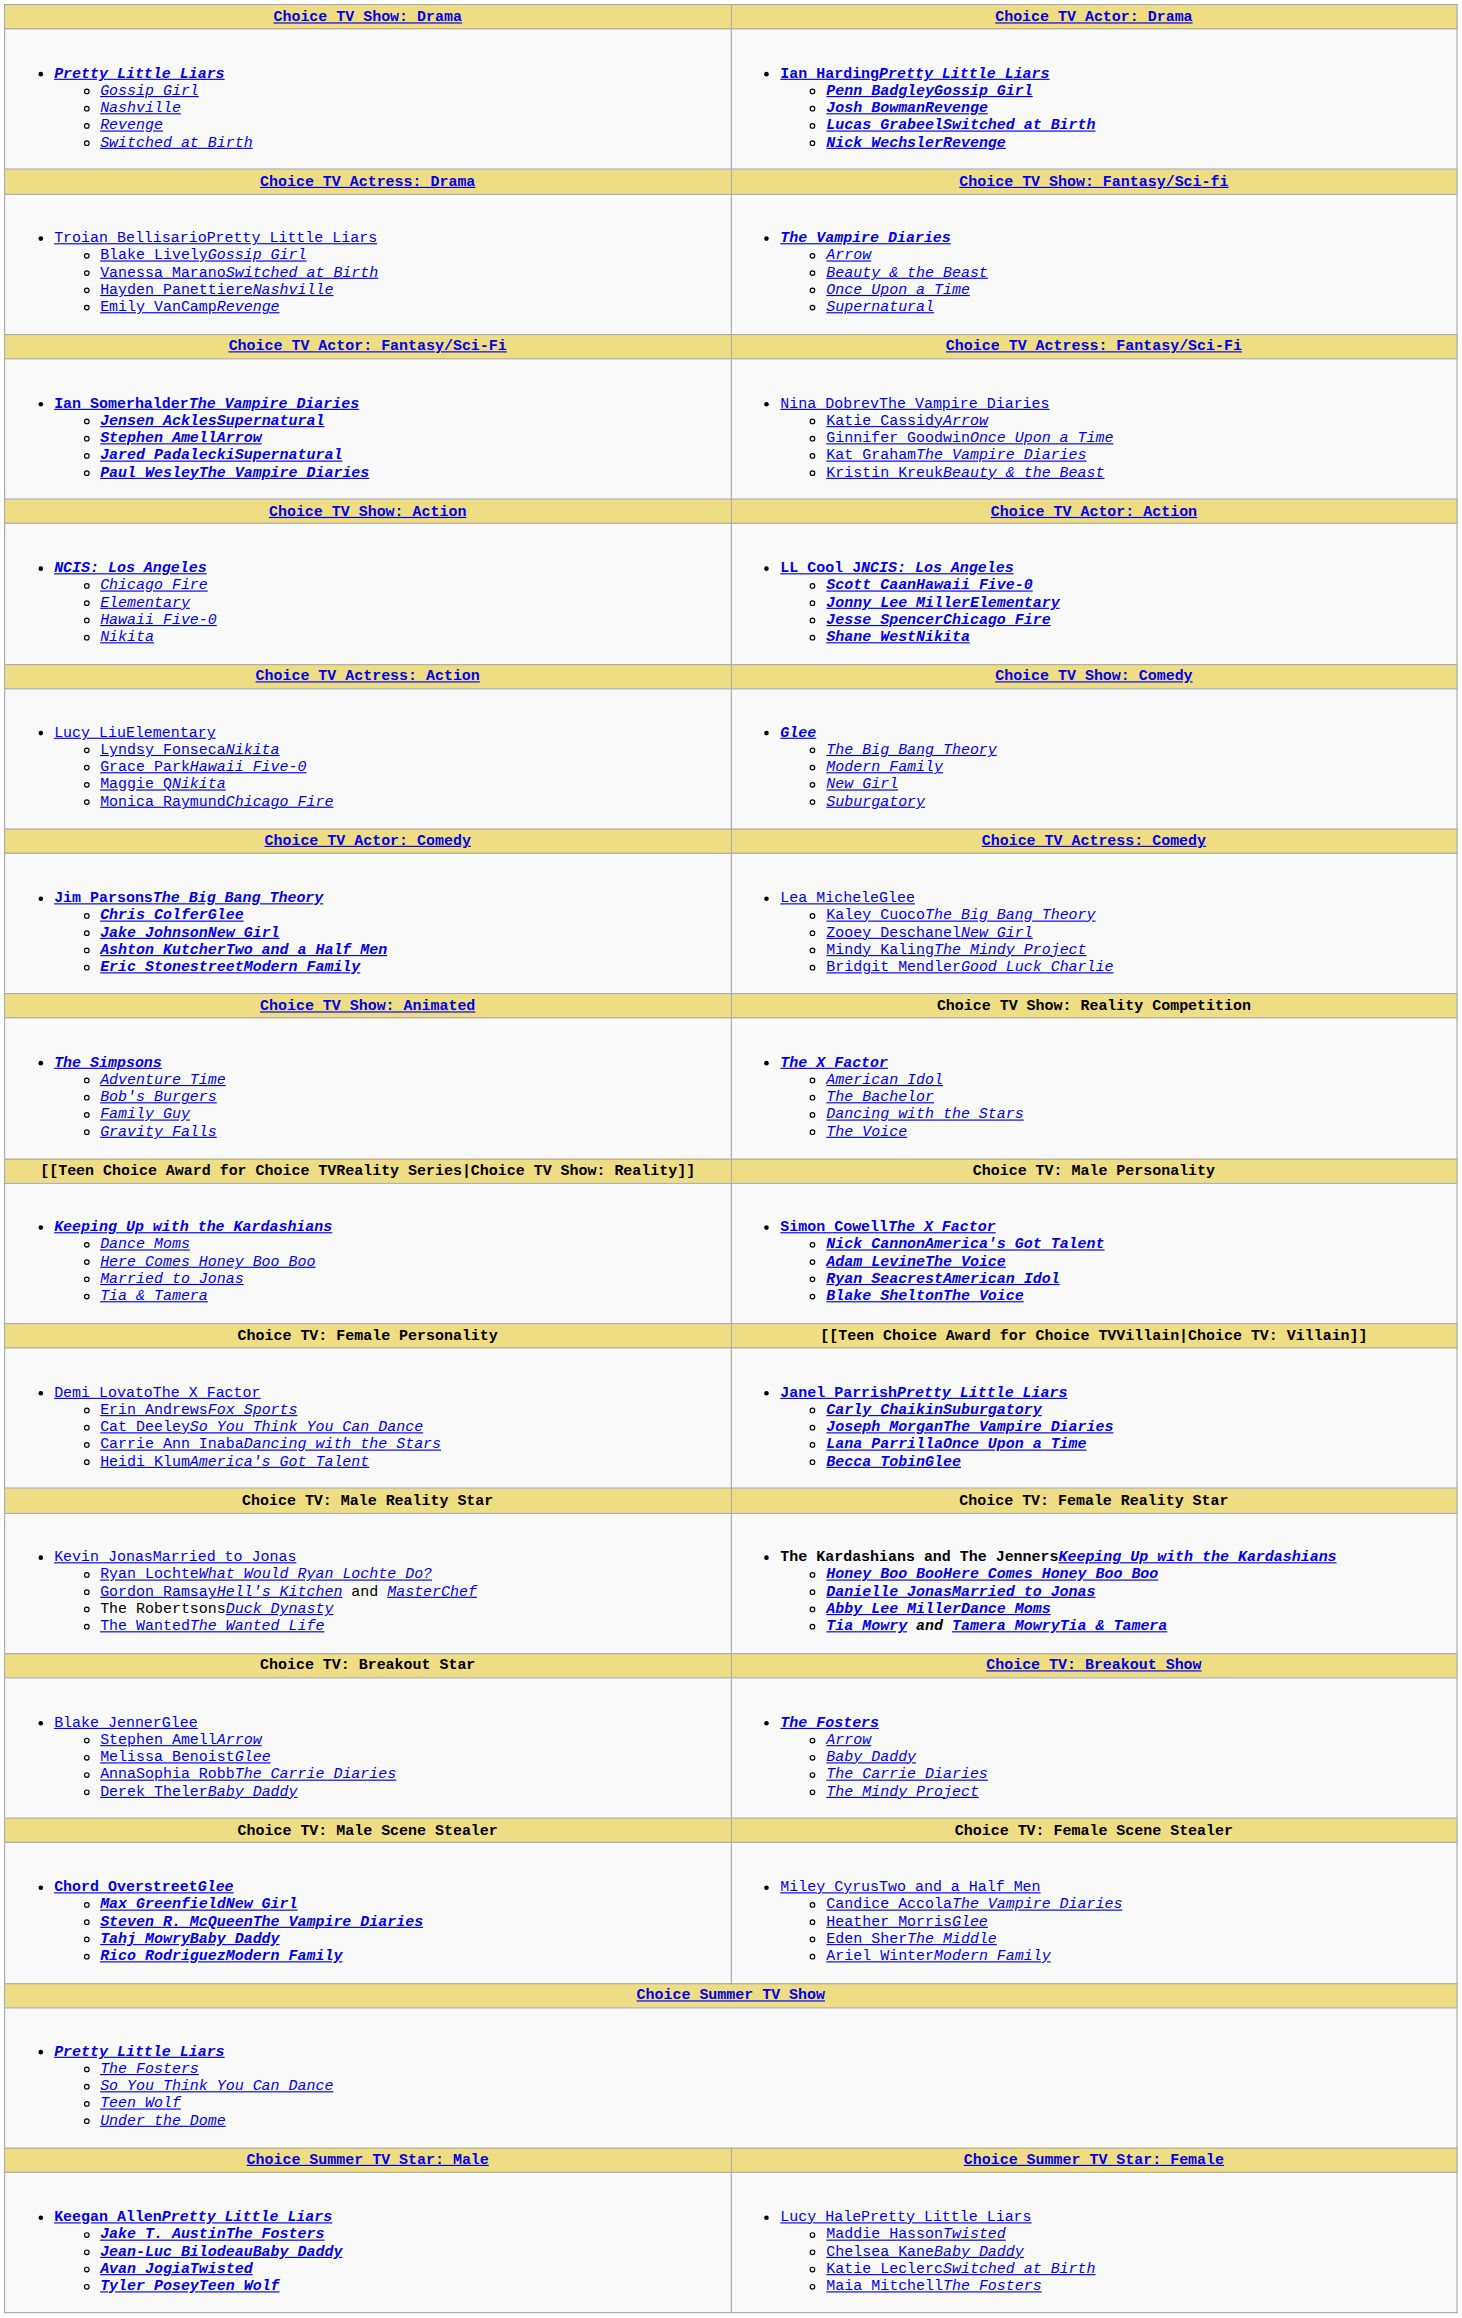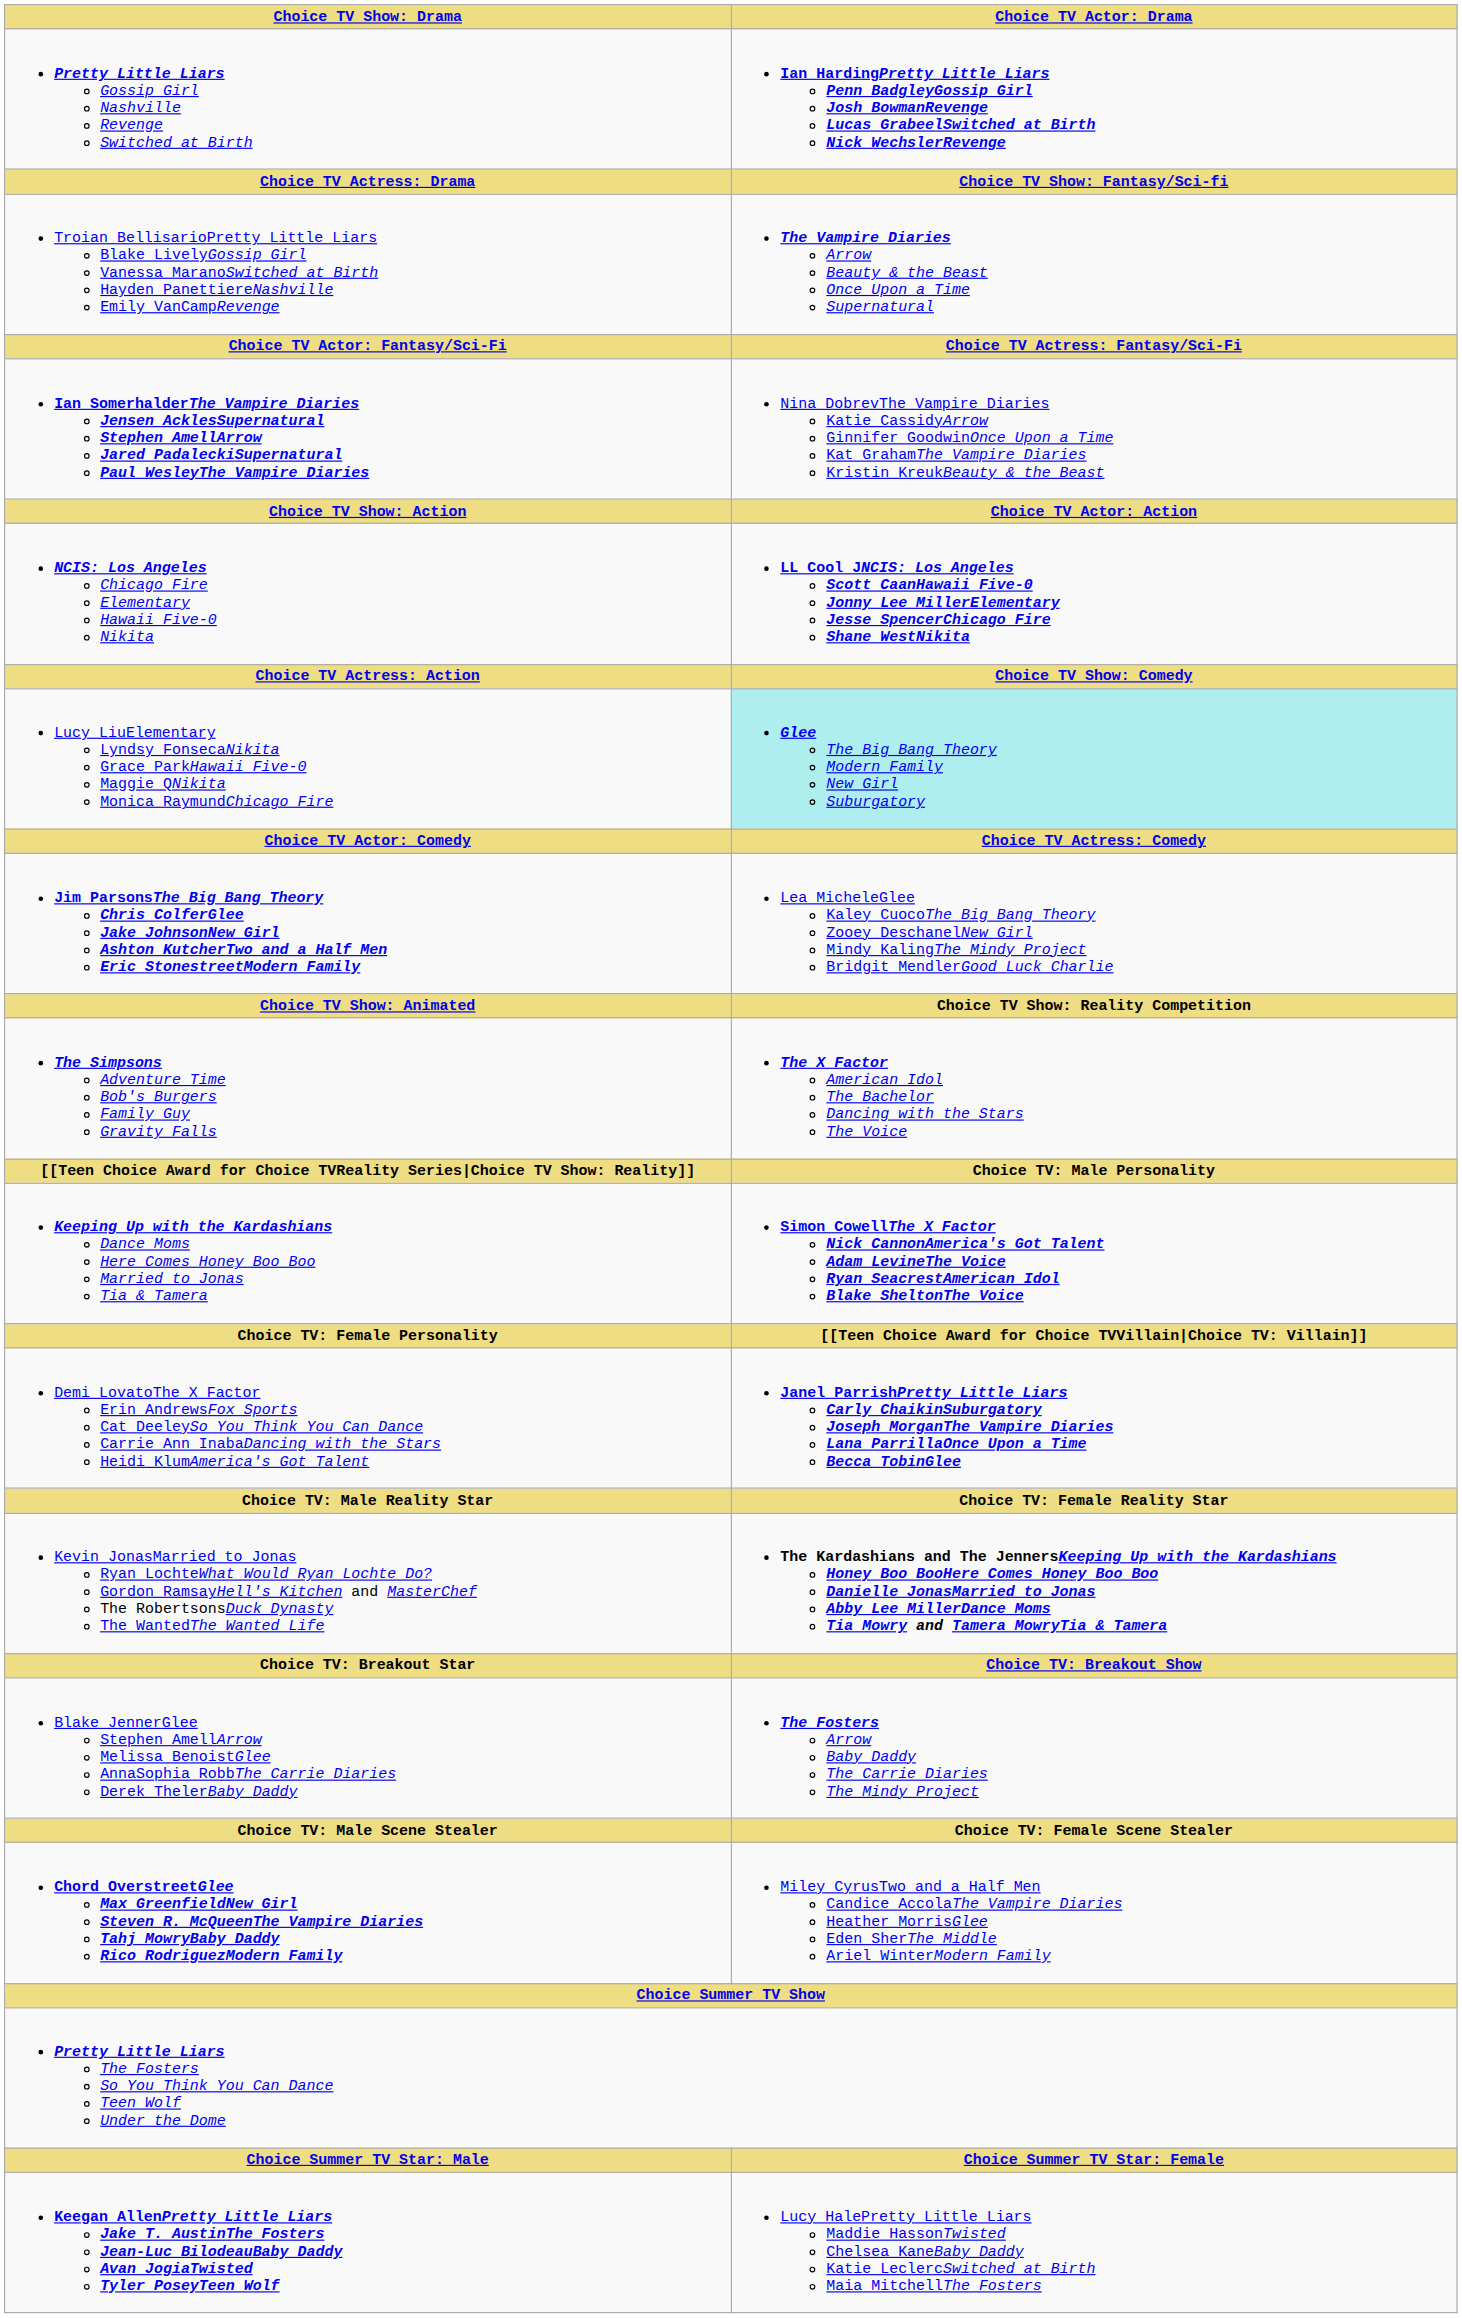(1094, 767) no background -> (1094, 767) paleturquoise background
